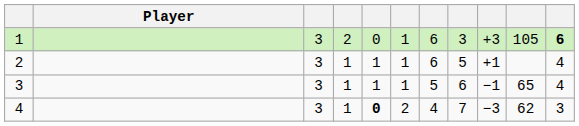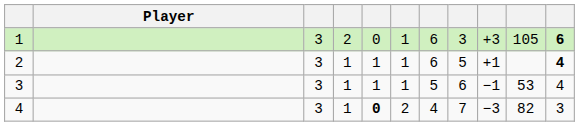(560, 63) normal -> (560, 63) bold
(526, 86) 65 -> (526, 86) 53
(526, 109) 62 -> (526, 109) 82
